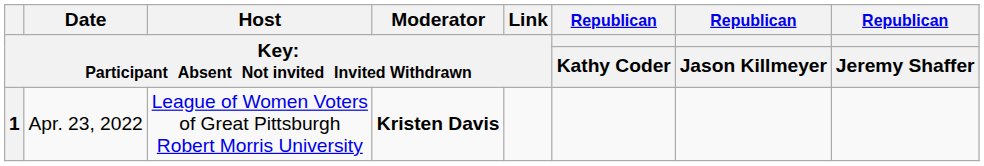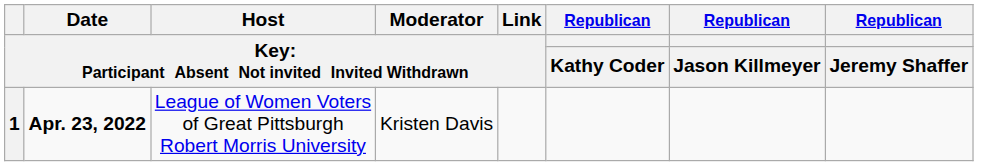(86, 123) normal -> (87, 123) bold
(438, 123) bold -> (437, 123) normal
